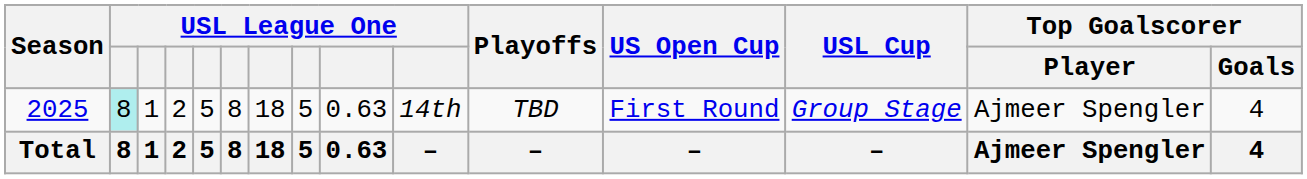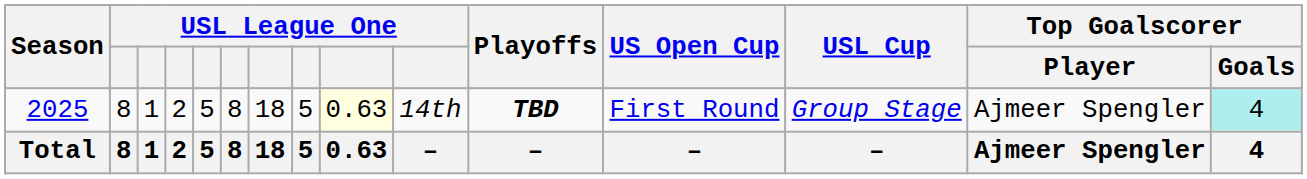(124, 110) paleturquoise background -> (124, 110) no background
(356, 110) no background -> (356, 110) lightyellow background
(535, 110) normal -> (535, 110) bold
(1256, 110) no background -> (1256, 110) paleturquoise background
